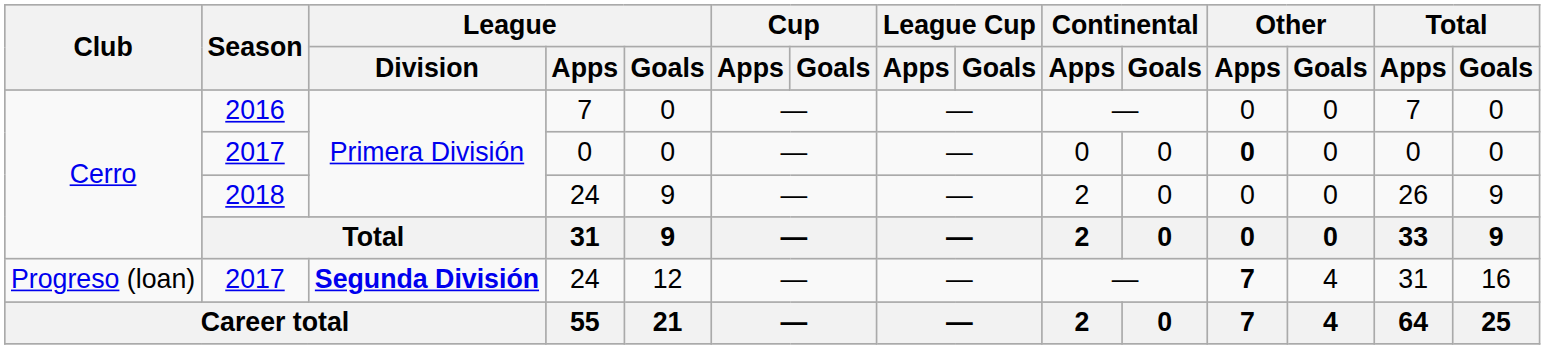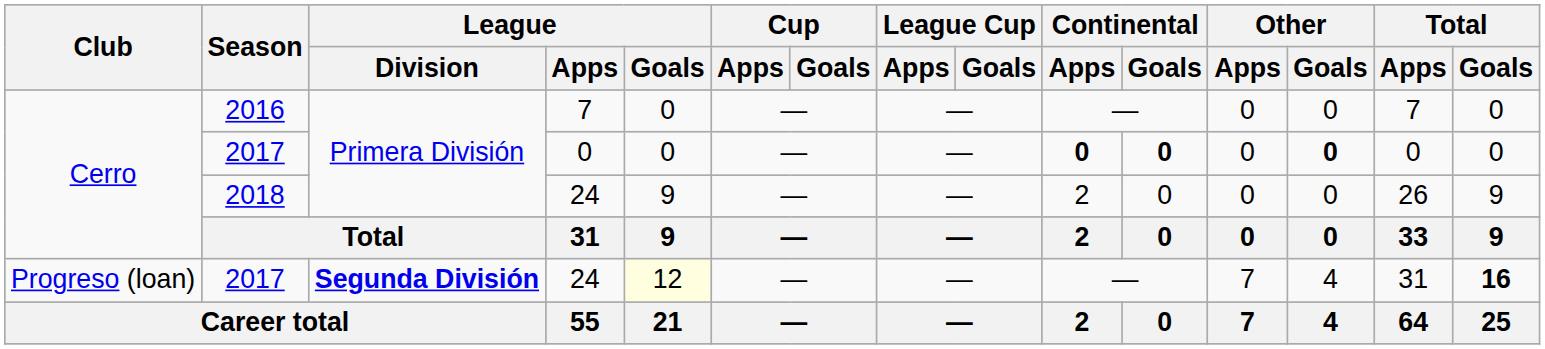(1082, 152) normal -> (1082, 152) bold
(1165, 152) normal -> (1165, 152) bold
(1248, 152) bold -> (1248, 152) normal
(1330, 152) normal -> (1330, 152) bold
(668, 279) no background -> (668, 279) lightyellow background
(1248, 279) bold -> (1248, 279) normal
(1496, 279) normal -> (1496, 279) bold
